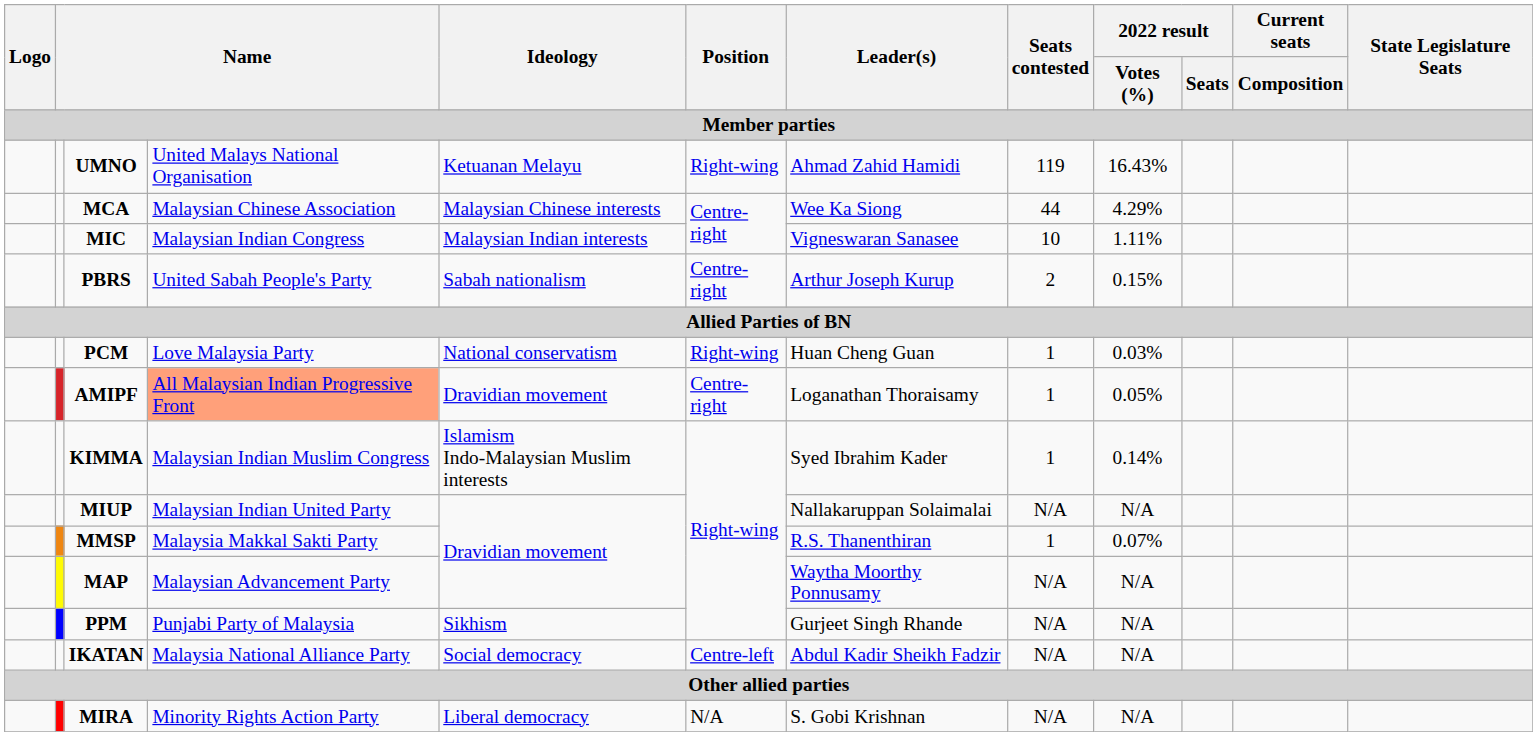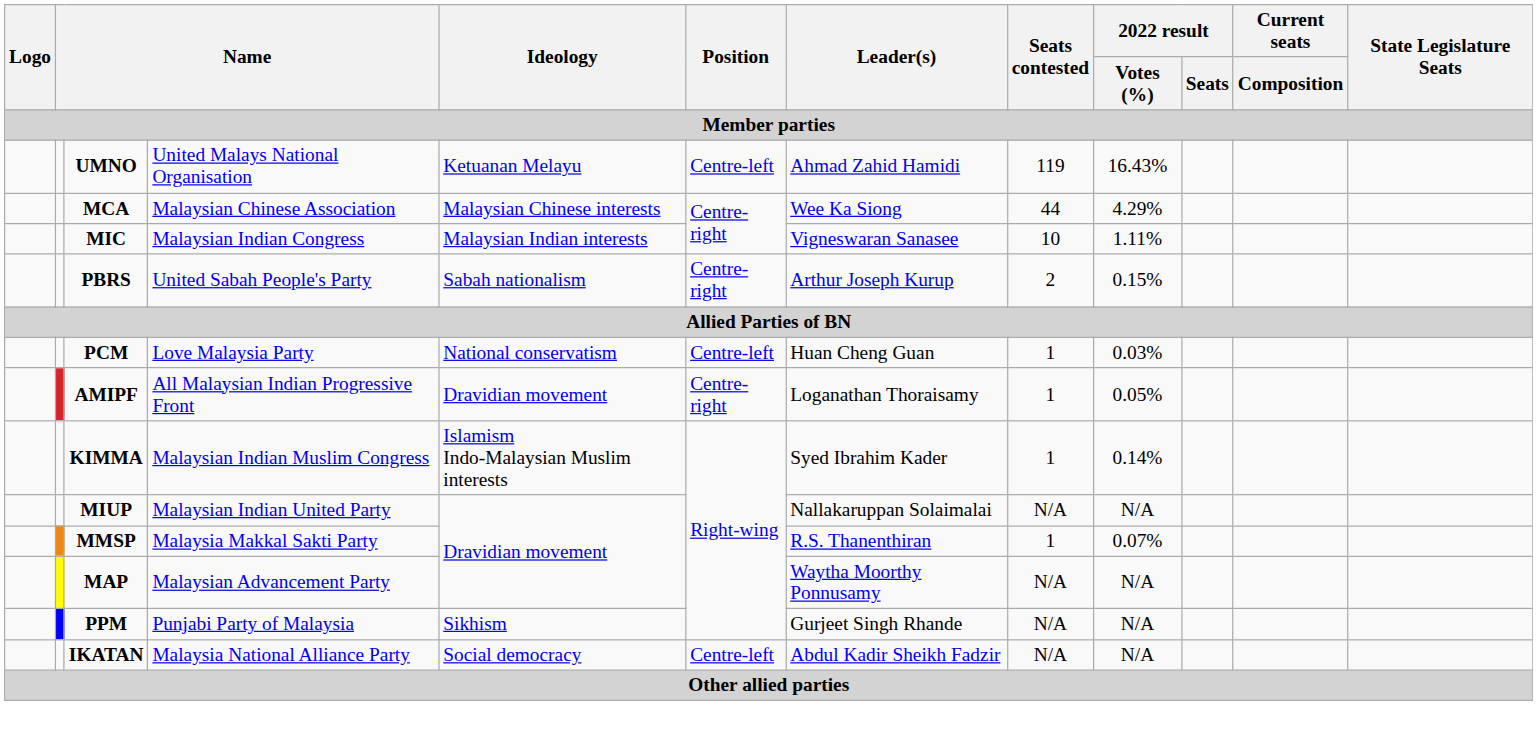(734, 166) Right-wing -> (732, 166) Centre-left
(734, 352) Right-wing -> (732, 352) Centre-left
(282, 394) lightsalmon background -> (282, 394) no background
- row: (106, 716)
